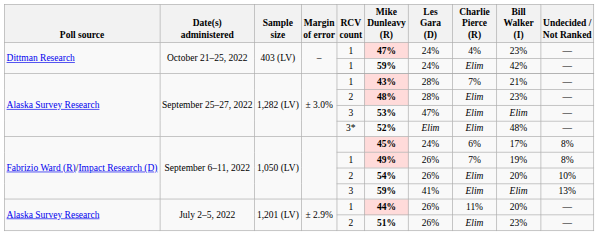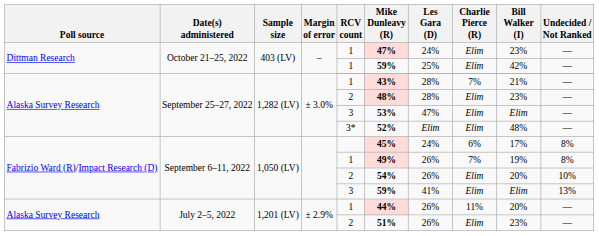(475, 50) 4% -> (475, 50) Elim
(430, 66) 24% -> (430, 66) 25%
